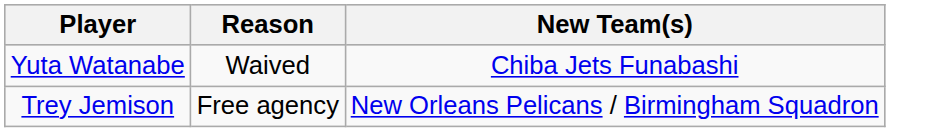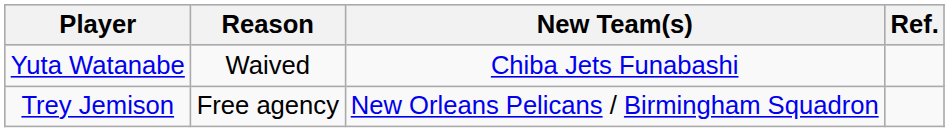+ column: (915, 24)
